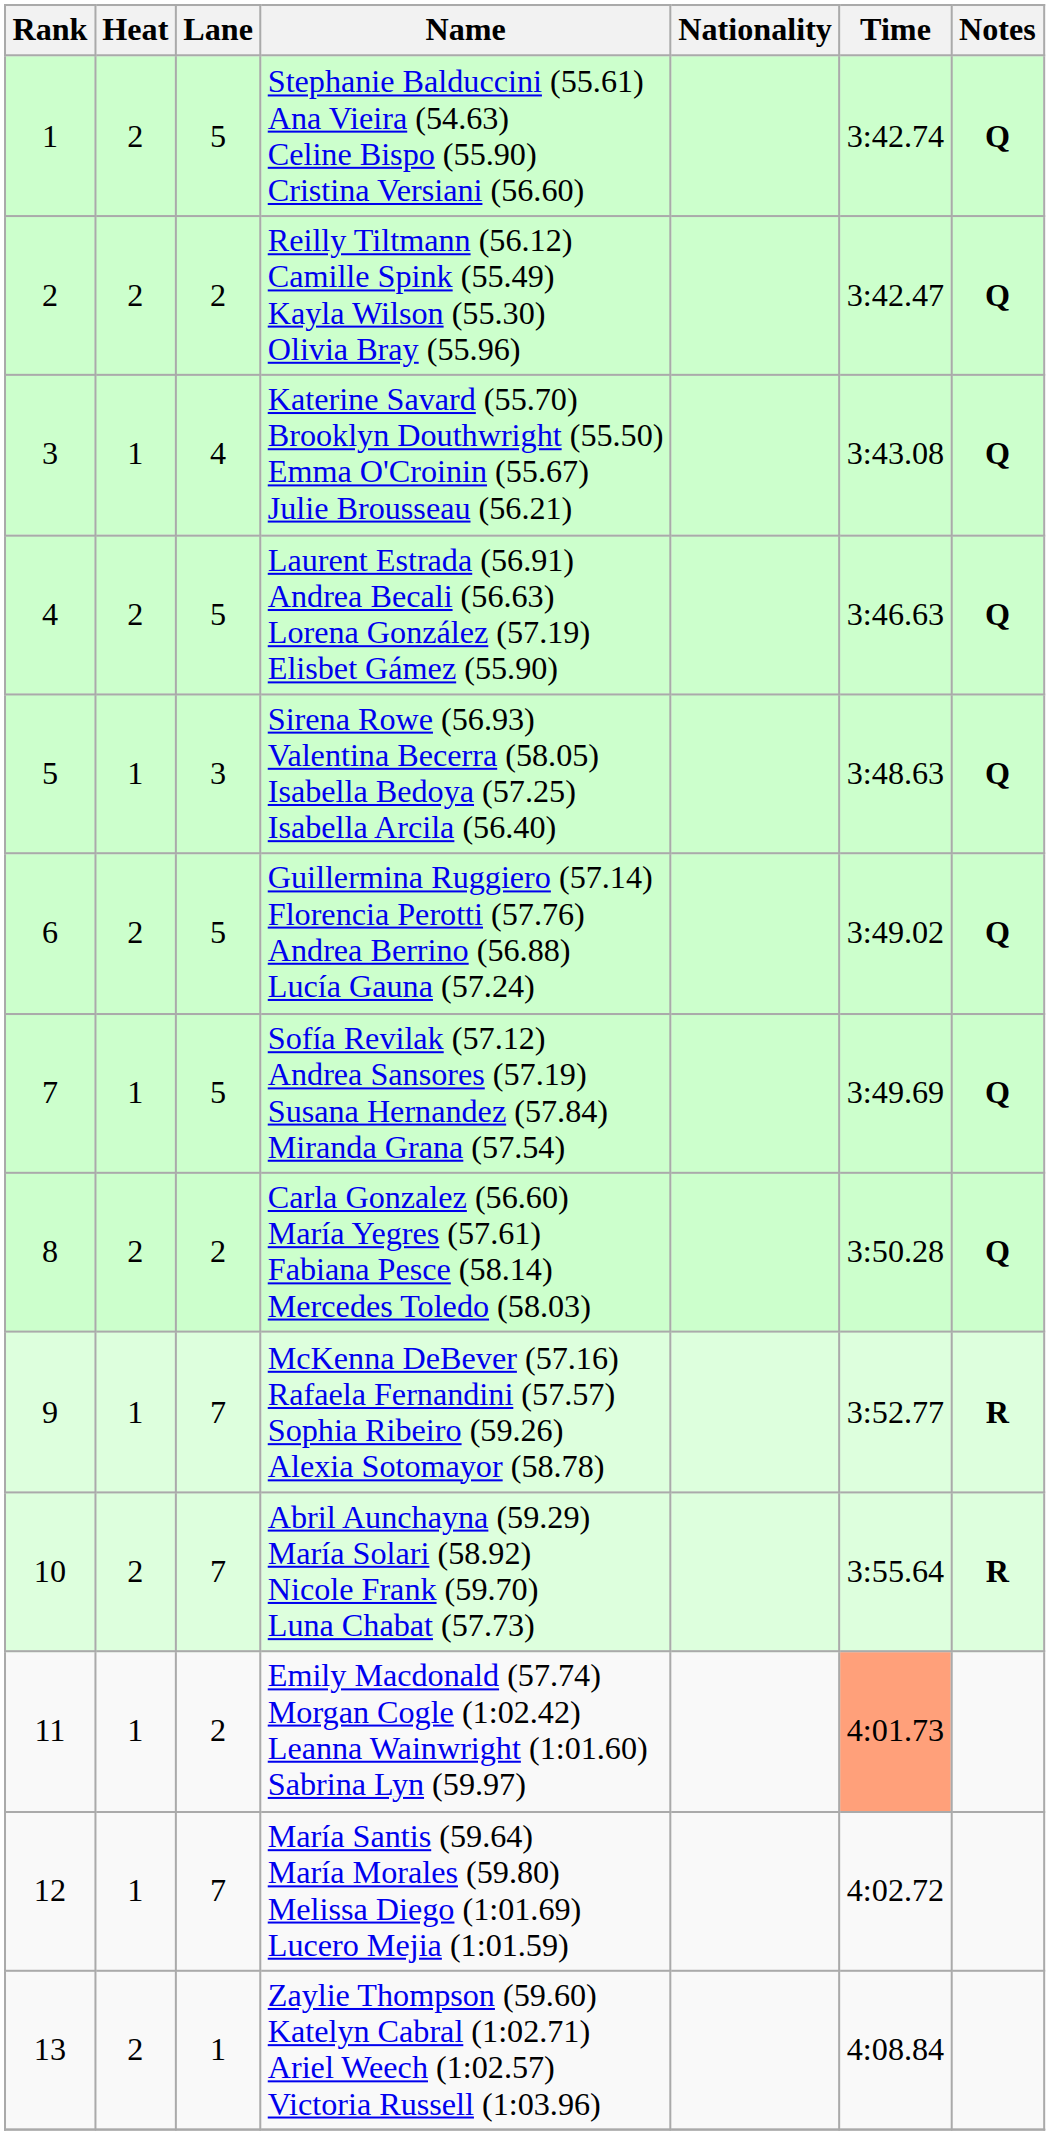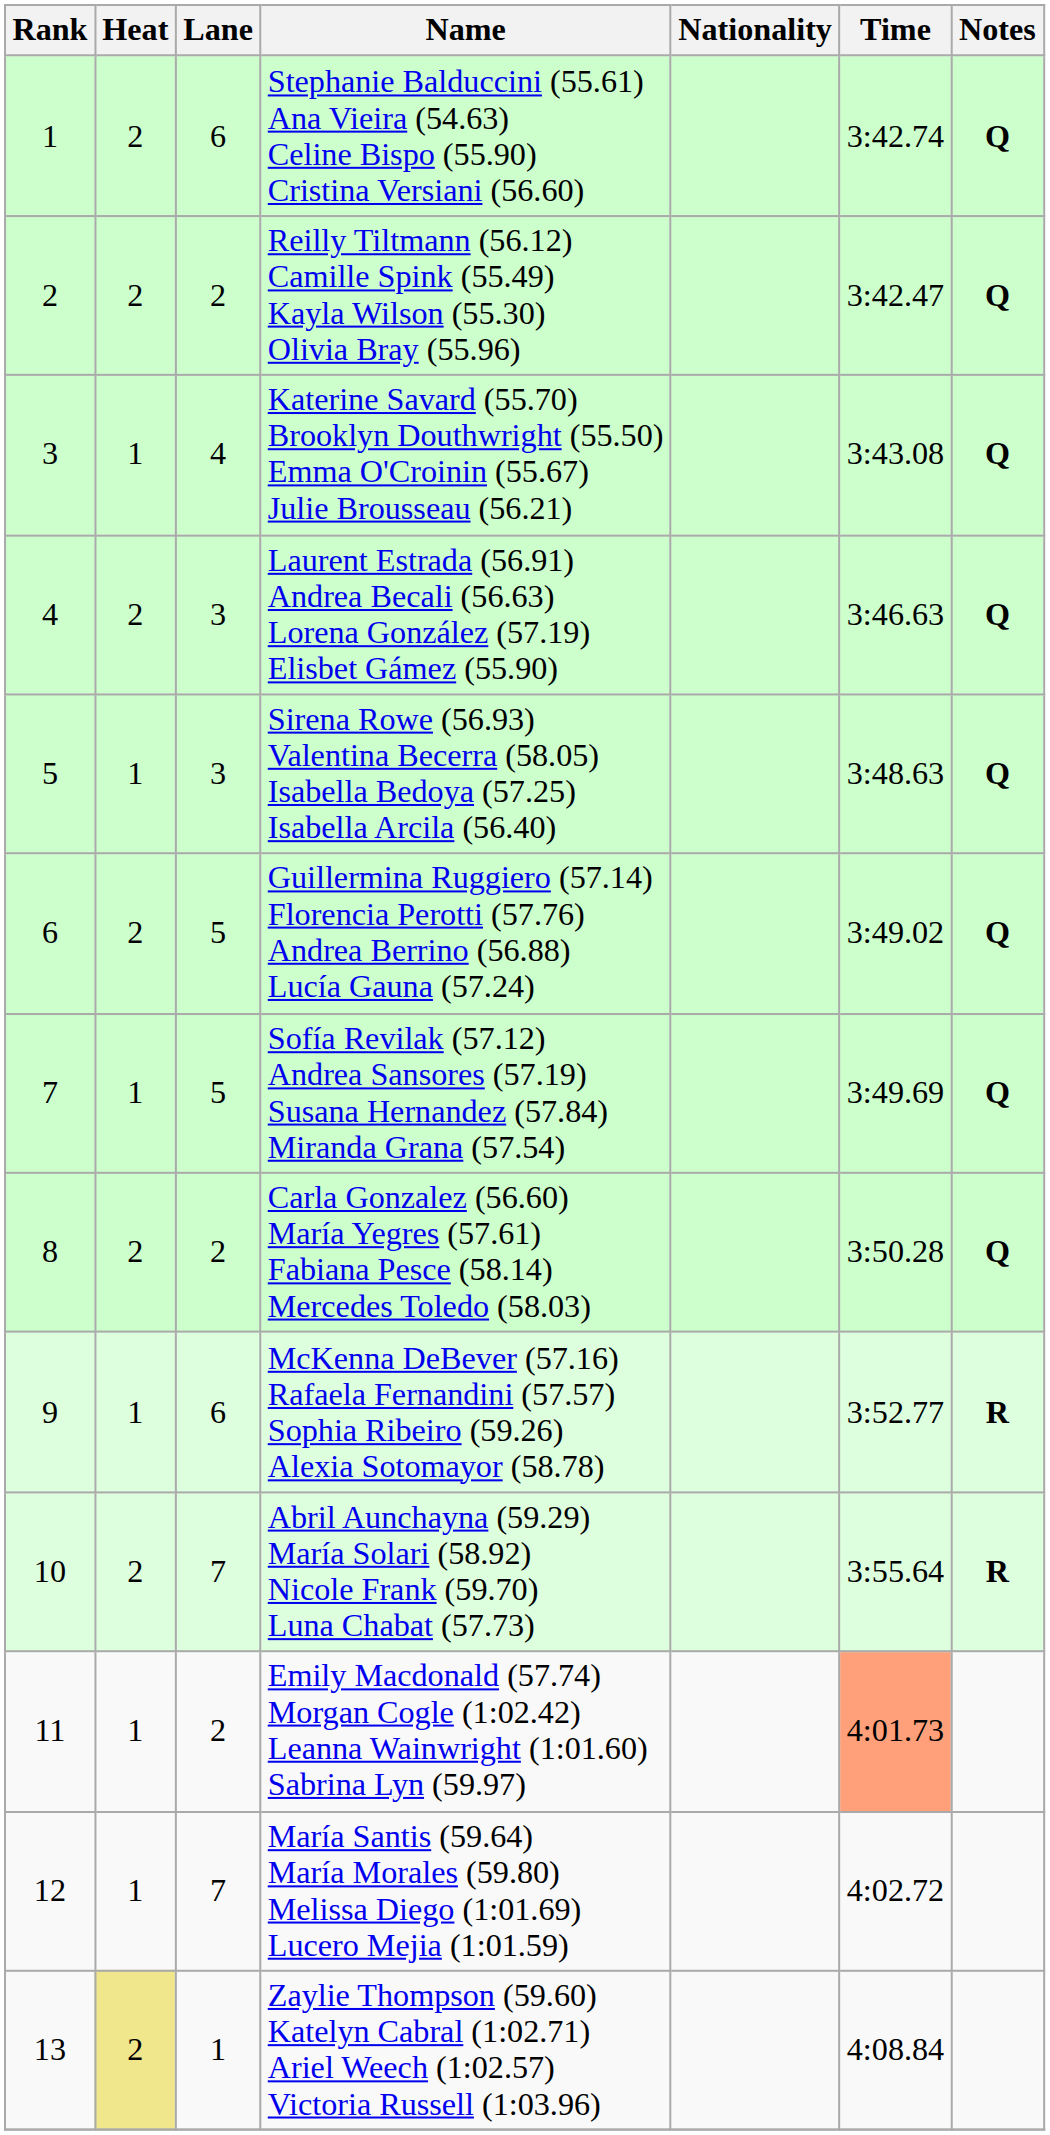(218, 135) 5 -> (218, 135) 6
(218, 613) 5 -> (218, 613) 3
(218, 1411) 7 -> (218, 1411) 6
(135, 2049) no background -> (135, 2049) khaki background
